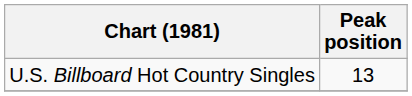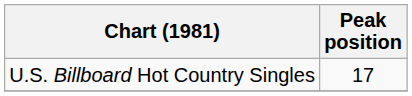(363, 74) 13 -> (363, 74) 17
